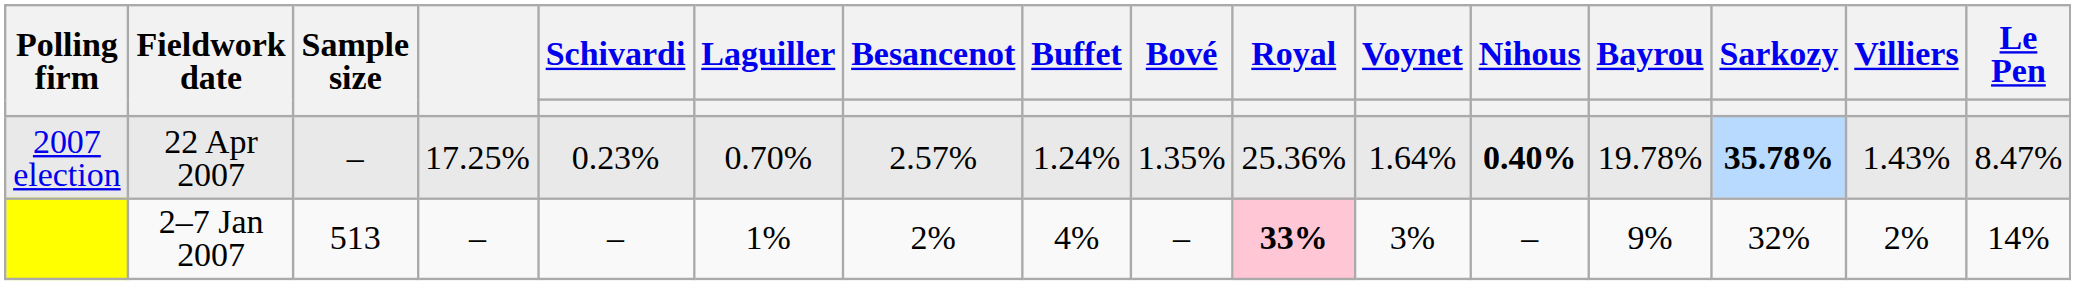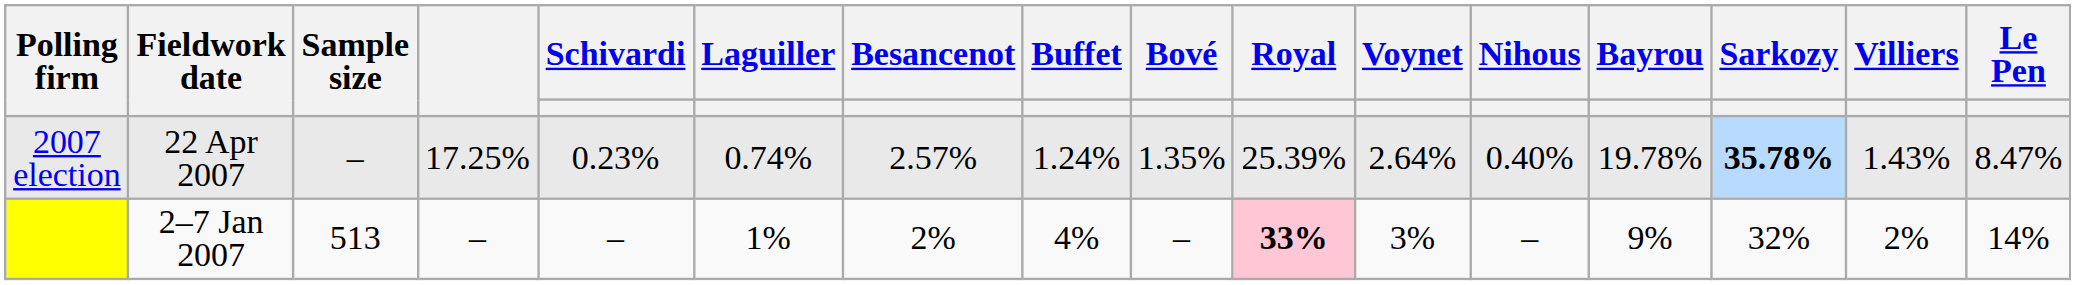(768, 157) 0.70% -> (768, 157) 0.74%
(1294, 157) 25.36% -> (1294, 157) 25.39%
(1412, 157) 1.64% -> (1412, 157) 2.64%
(1530, 157) bold -> (1530, 157) normal
